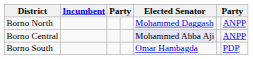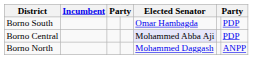rows swapped: (30, 23) <-> (30, 48)
(234, 36) ANPP -> (231, 36) PDP
